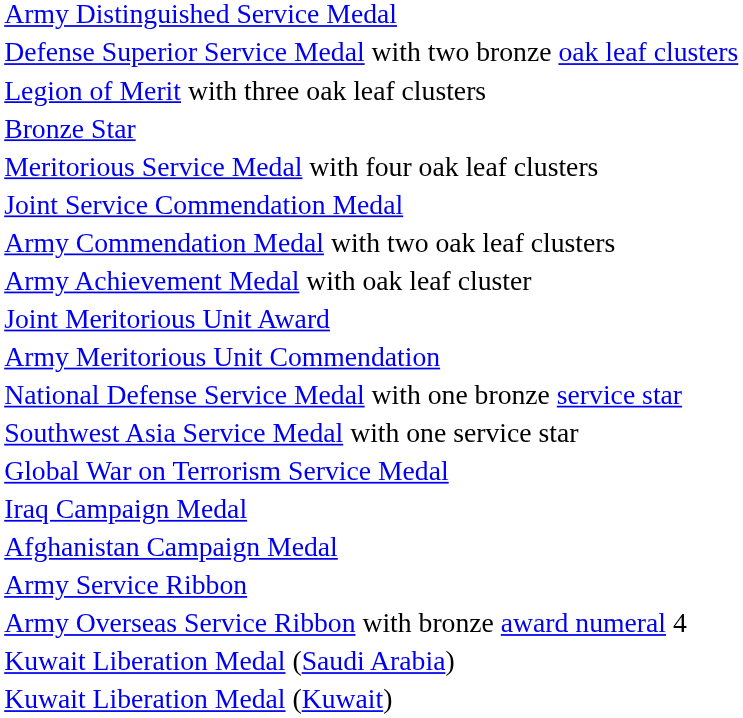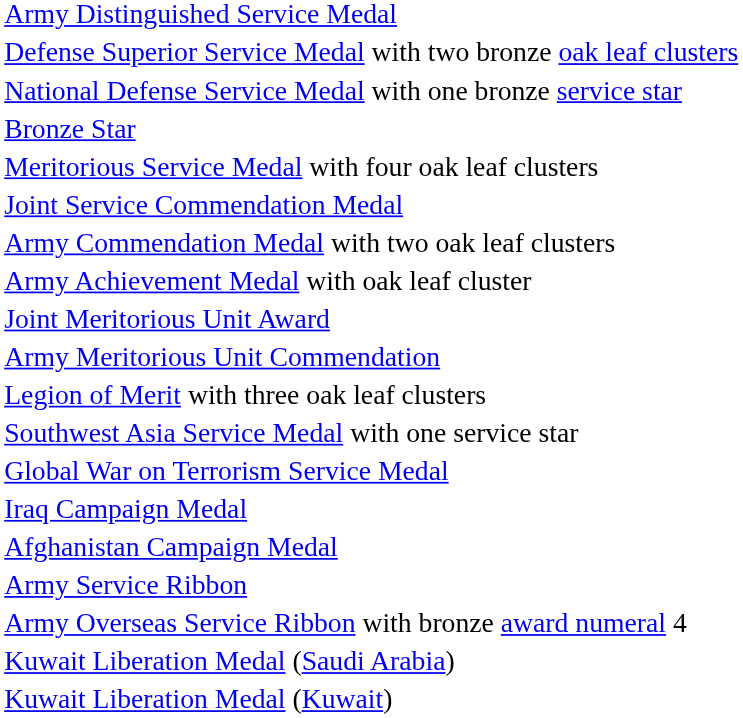(245, 90) Legion of Merit with three oak leaf clusters -> (343, 90) National Defense Service Medal with one bronze service star
(343, 394) National Defense Service Medal with one bronze service star -> (245, 394) Legion of Merit with three oak leaf clusters
